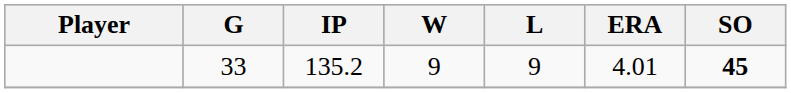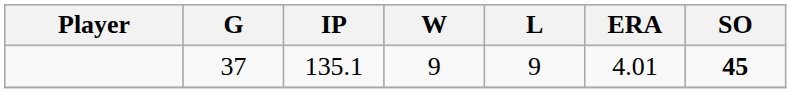(233, 66) 33 -> (233, 66) 37
(334, 66) 135.2 -> (334, 66) 135.1
